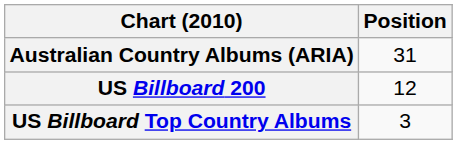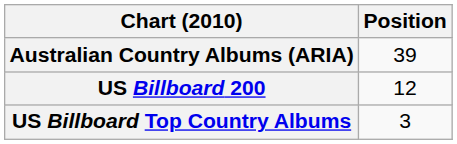(405, 54) 31 -> (405, 54) 39
